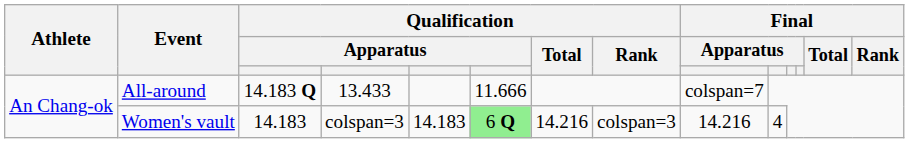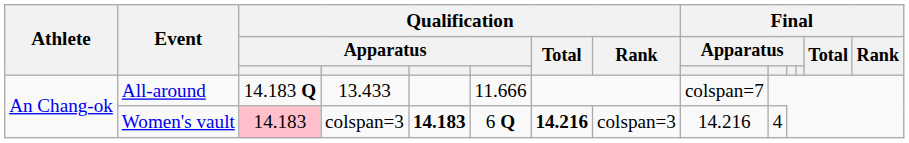(280, 122) no background -> (280, 122) pink background
(439, 122) normal -> (439, 122) bold
(500, 122) lightgreen background -> (500, 122) no background
(562, 122) normal -> (562, 122) bold
